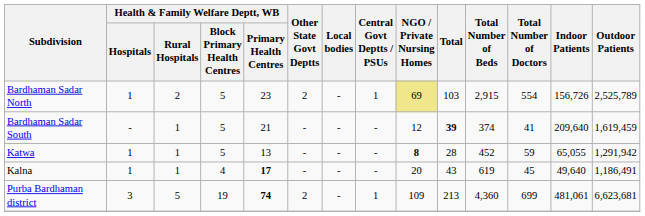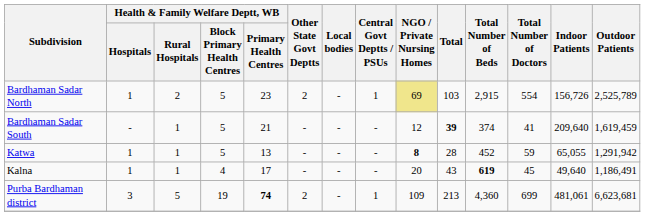(266, 171) bold -> (266, 171) normal
(487, 171) normal -> (487, 171) bold
